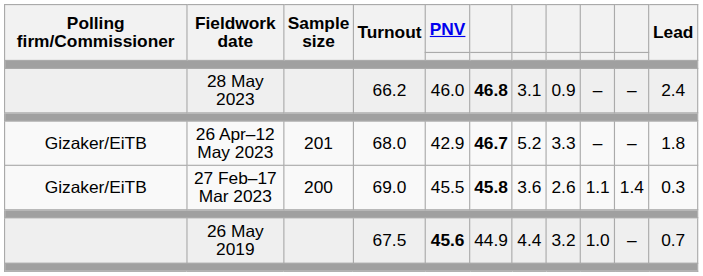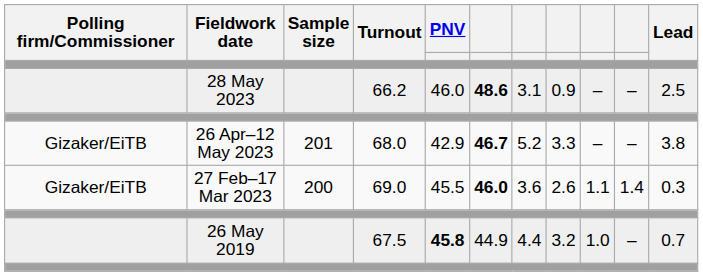(491, 90) 46.8 -> (491, 90) 48.6
(673, 90) 2.4 -> (673, 90) 2.5
(673, 143) 1.8 -> (673, 143) 3.8
(491, 188) 45.8 -> (491, 188) 46.0
(448, 240) 45.6 -> (448, 240) 45.8
